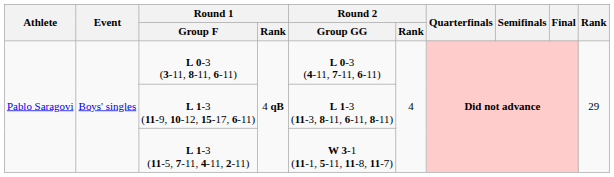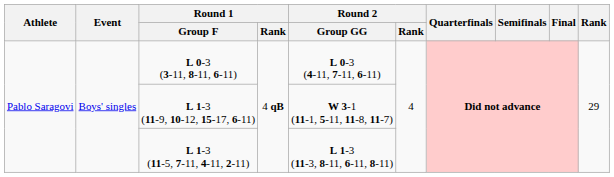(342, 113) L 1-3 (11-3, 8-11, 6-11, 8-11) -> (342, 113) W 3-1 (11-1, 5-11, 11-8, 11-7)
(342, 157) W 3-1 (11-1, 5-11, 11-8, 11-7) -> (342, 157) L 1-3 (11-3, 8-11, 6-11, 8-11)
